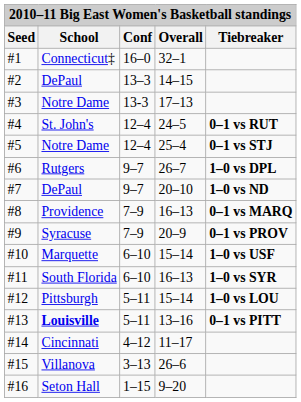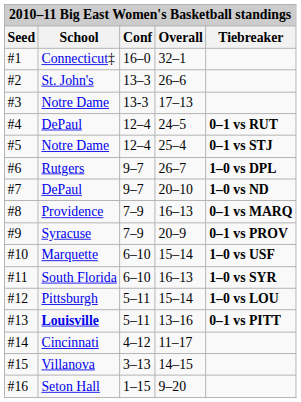(62, 80) DePaul -> (68, 80) St. John's
(176, 80) 14–15 -> (172, 80) 26–6
(68, 124) St. John's -> (62, 124) DePaul
(172, 364) 26–6 -> (176, 364) 14–15
